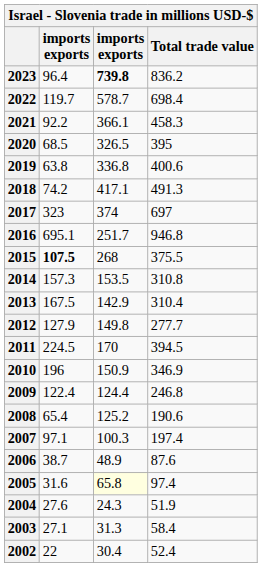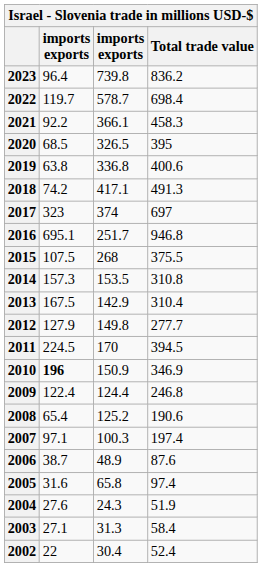(113, 76) bold -> (113, 76) normal
(59, 257) bold -> (59, 257) normal
(53, 370) normal -> (53, 370) bold
(109, 483) lightyellow background -> (109, 483) no background
